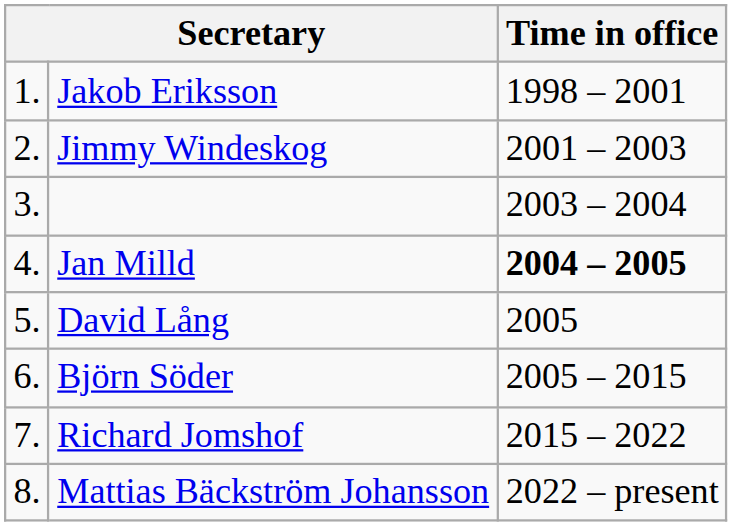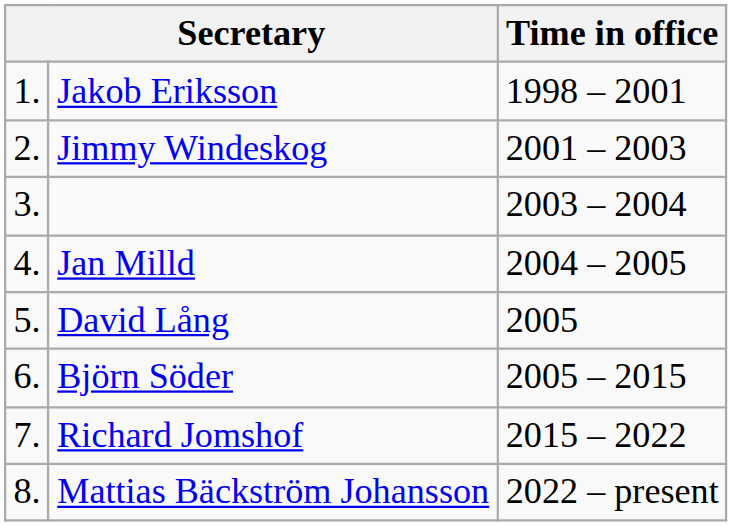(596, 262) bold -> (596, 262) normal
